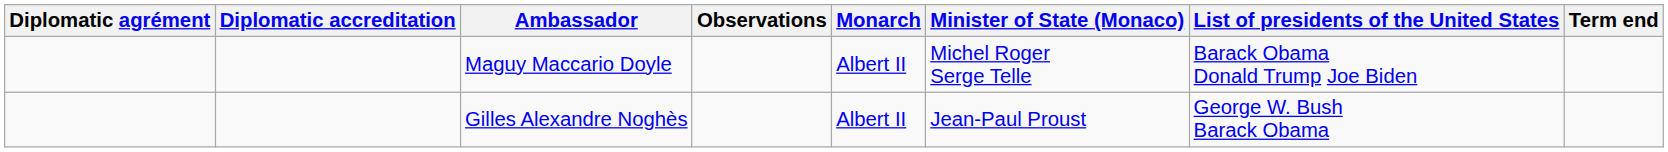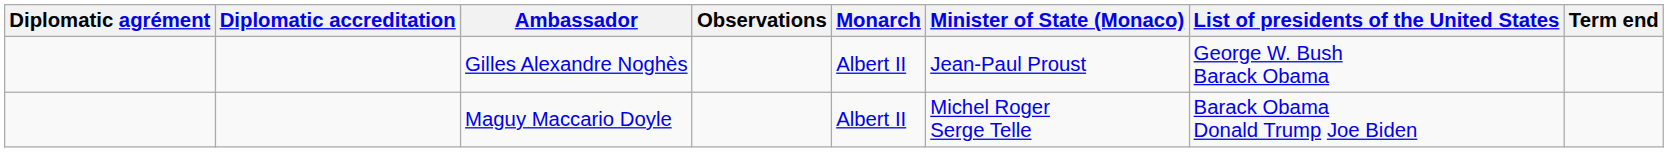rows swapped: (576, 119) <-> (568, 64)
